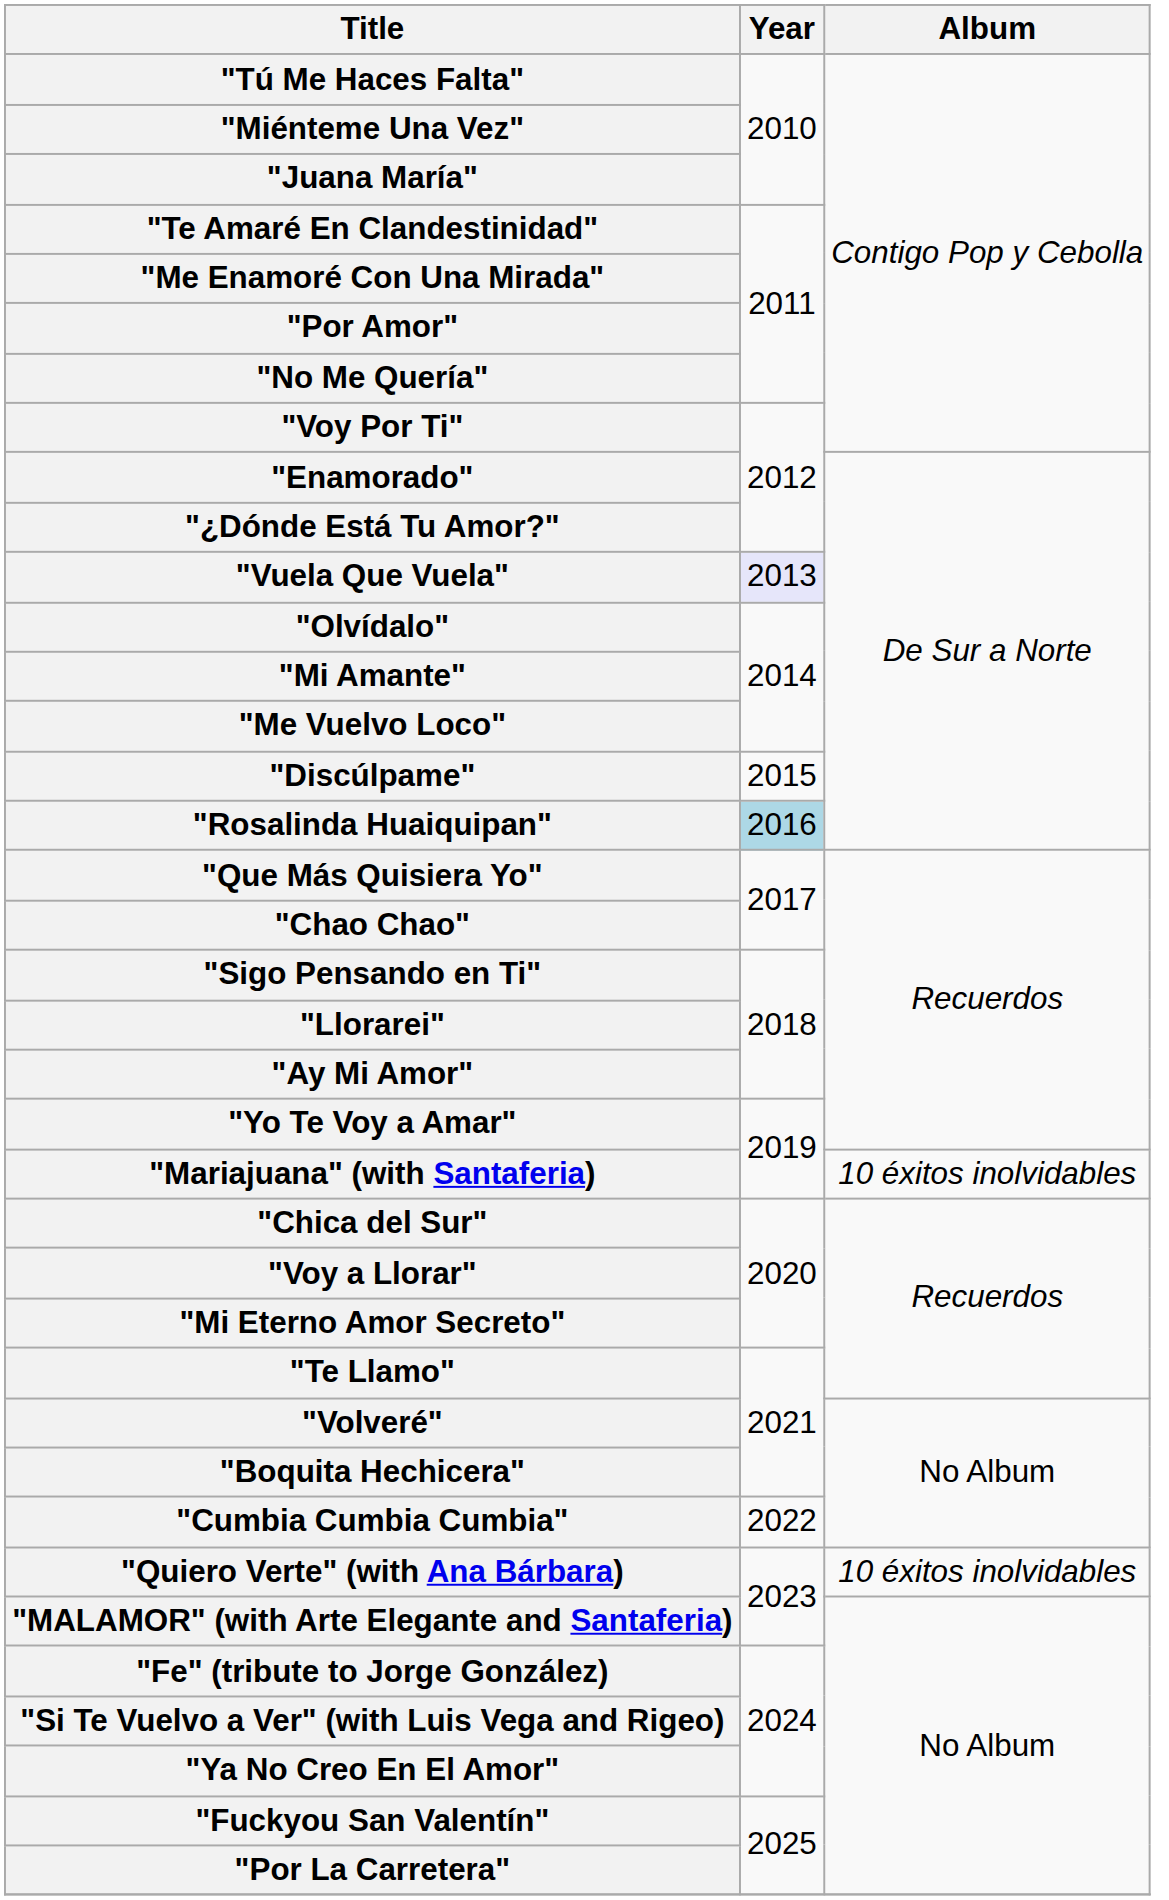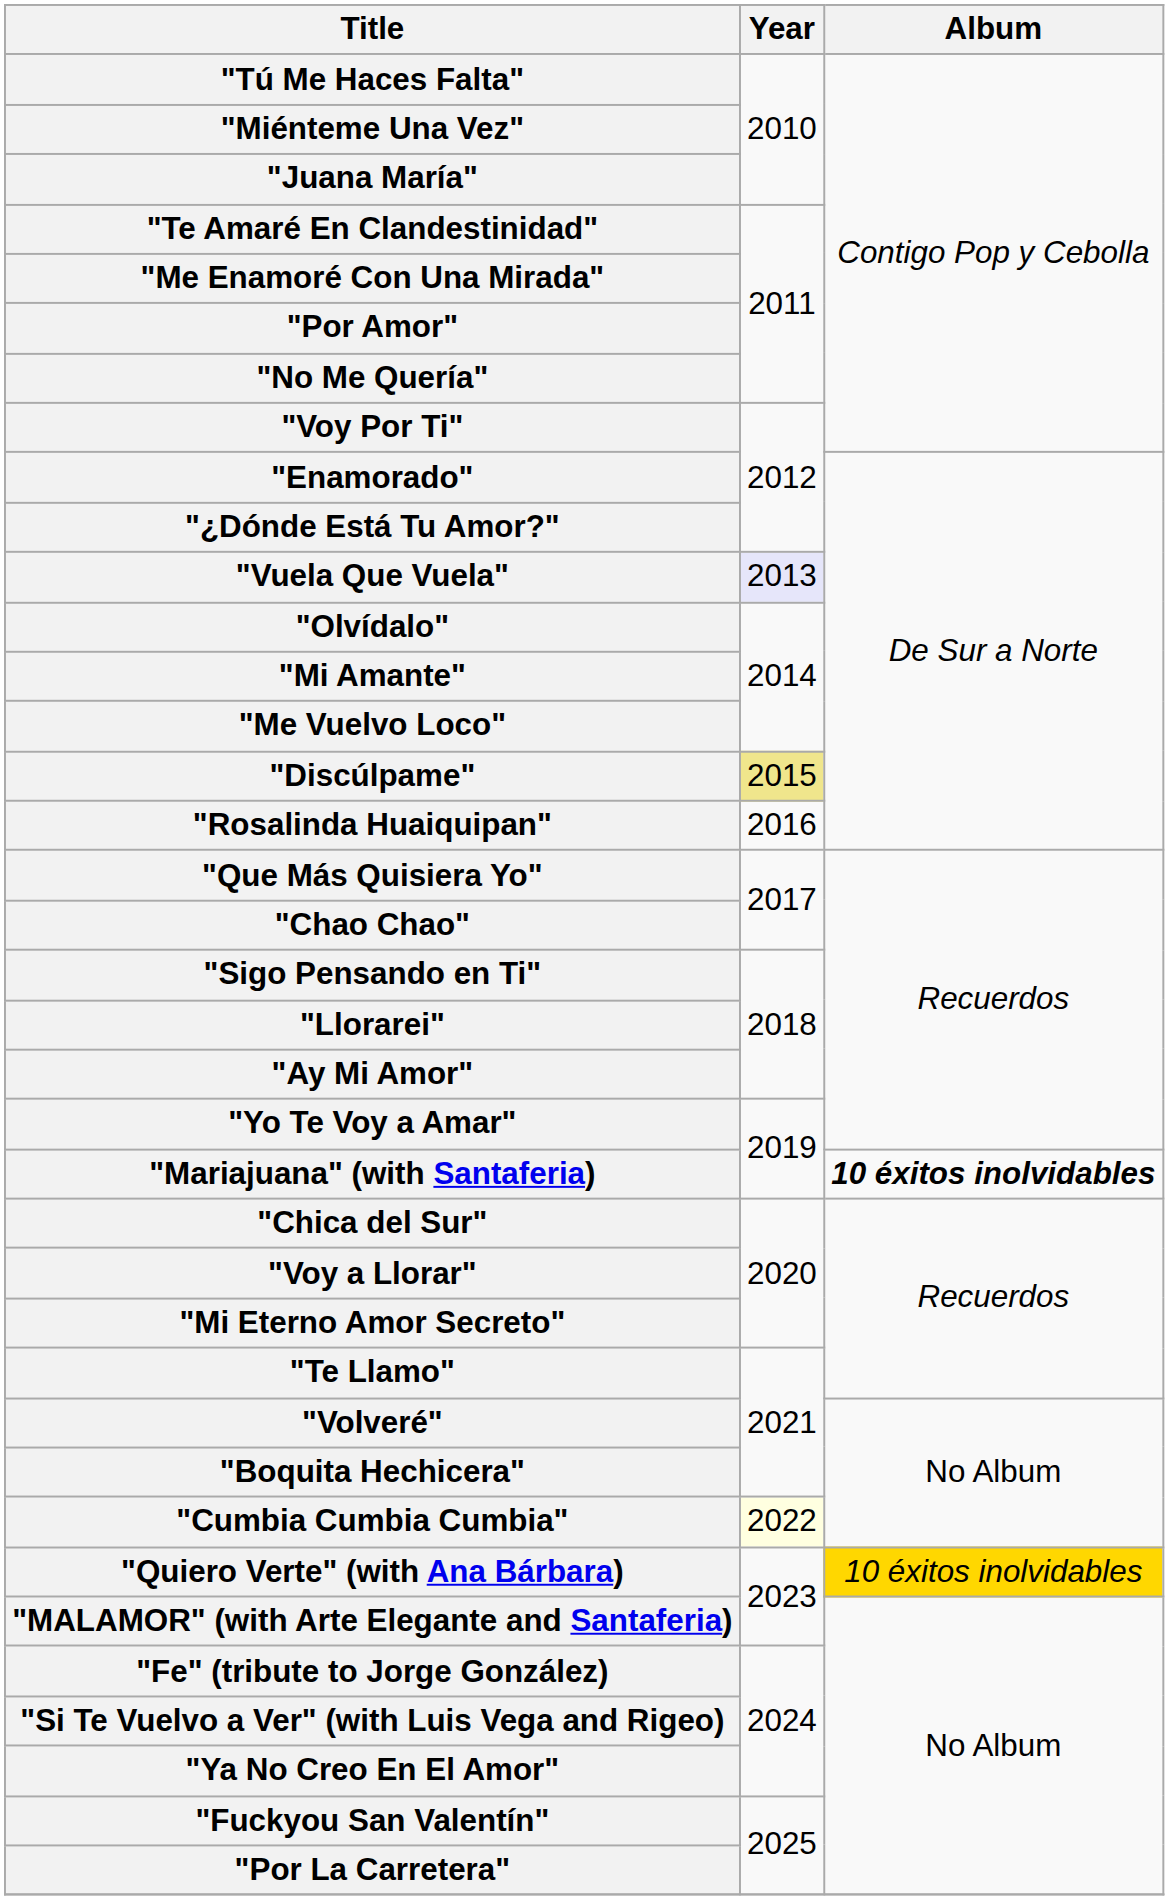(782, 775) no background -> (782, 775) khaki background
(782, 825) lightblue background -> (782, 825) no background
(987, 1173) normal -> (993, 1173) bold
(782, 1521) no background -> (782, 1521) lightyellow background
(987, 1571) no background -> (993, 1571) gold background
